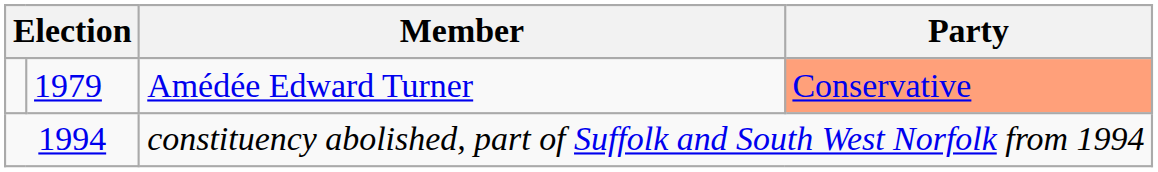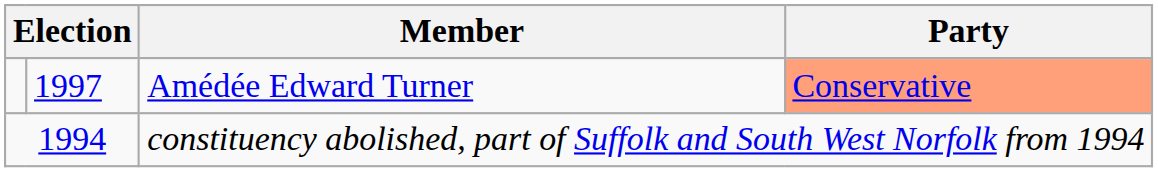(68, 85) 1979 -> (68, 85) 1997
